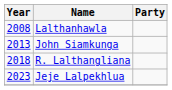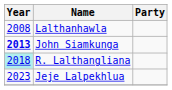(19, 45) normal -> (19, 45) bold
(19, 61) no background -> (19, 61) paleturquoise background
